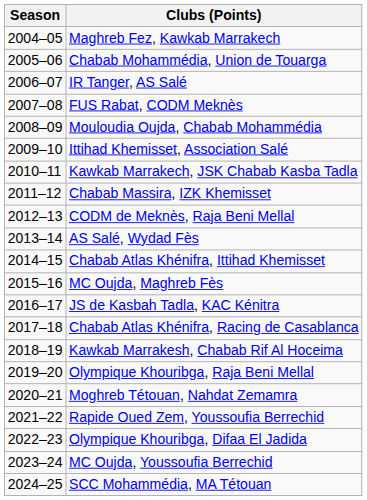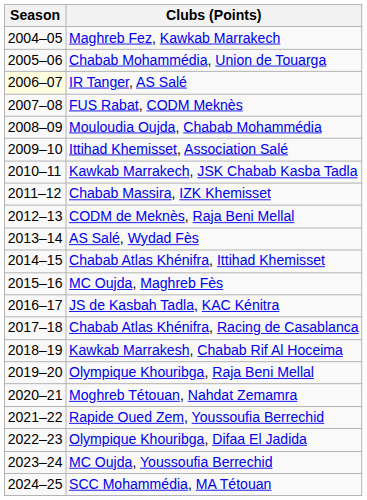(35, 82) no background -> (35, 82) lightyellow background
